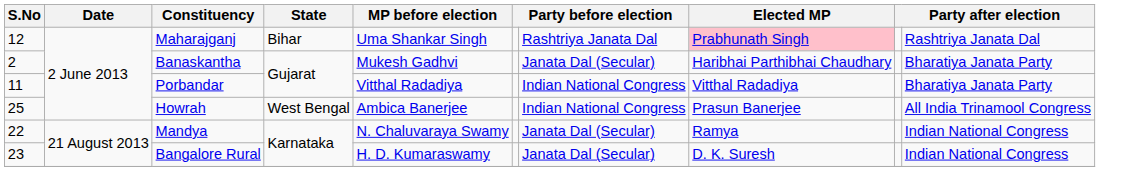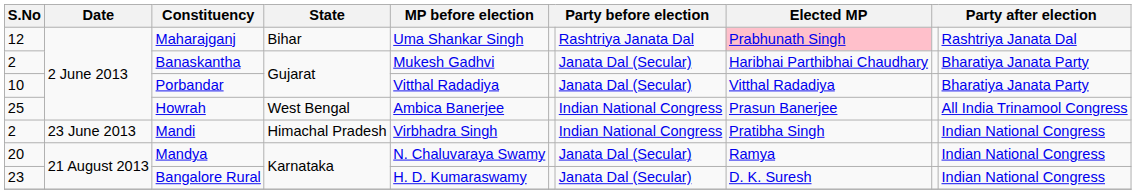(15, 85) 11 -> (16, 85) 10
(604, 85) Indian National Congress -> (625, 85) Janata Dal (Secular)
+ row: (175, 131)
(16, 131) 22 -> (16, 154) 20
